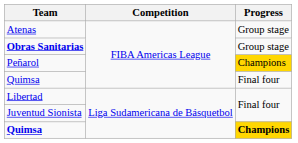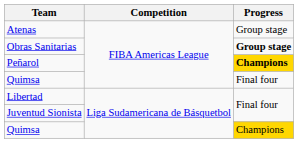(45, 46) bold -> (42, 46) normal
(263, 46) normal -> (264, 46) bold
(262, 63) normal -> (262, 63) bold
(24, 130) bold -> (23, 130) normal
(263, 130) bold -> (260, 130) normal
